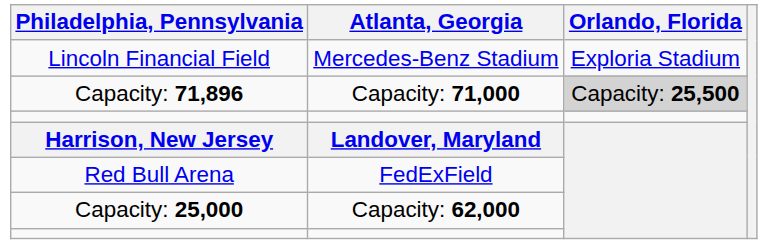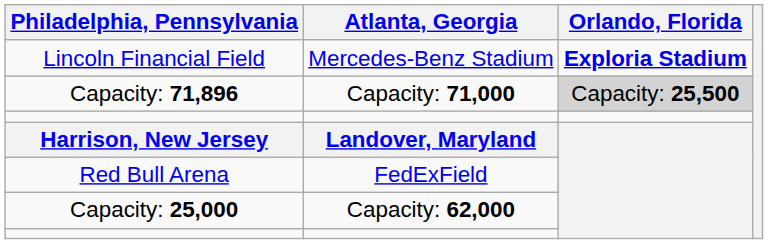(655, 57) normal -> (655, 57) bold
